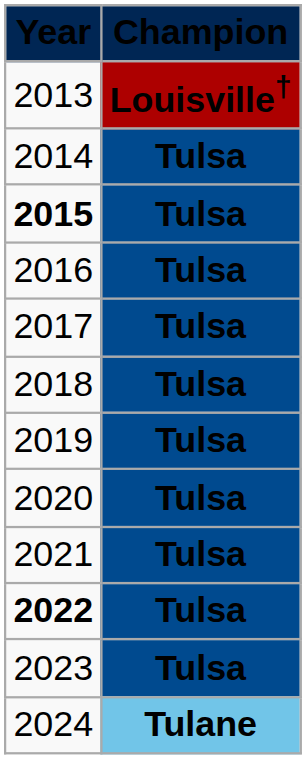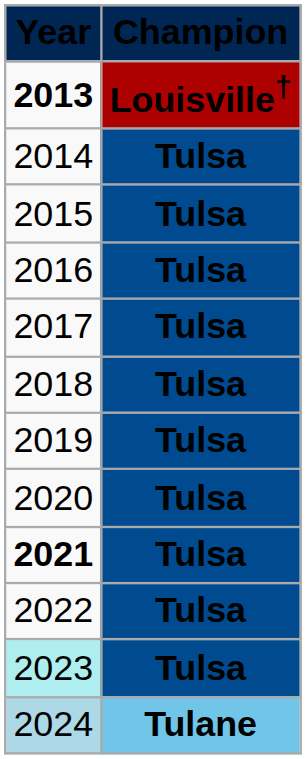(53, 94) normal -> (53, 94) bold
(53, 213) bold -> (53, 213) normal
(53, 554) normal -> (53, 554) bold
(53, 611) bold -> (53, 611) normal
(53, 667) no background -> (53, 667) paleturquoise background
(53, 724) no background -> (53, 724) lightblue background
